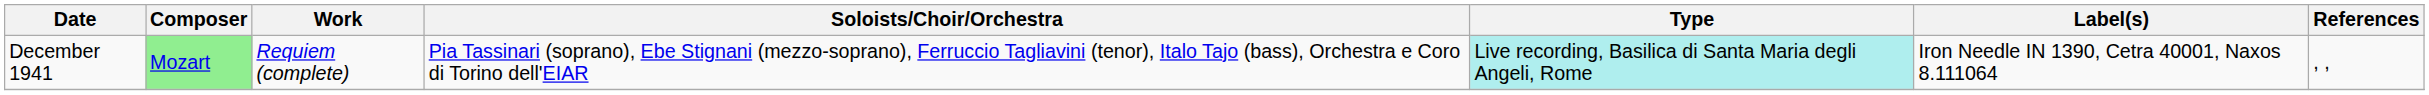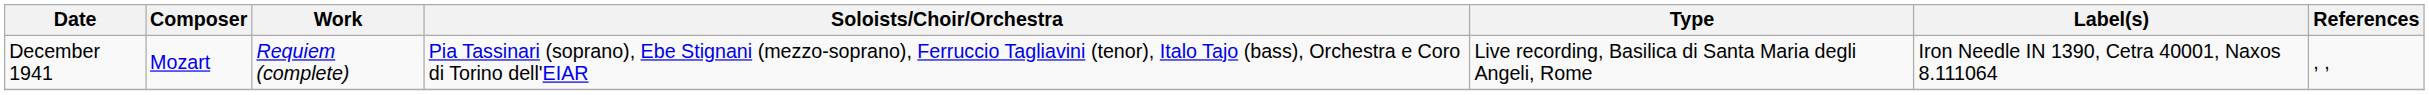(180, 62) lightgreen background -> (180, 62) no background
(1665, 62) paleturquoise background -> (1665, 62) no background
